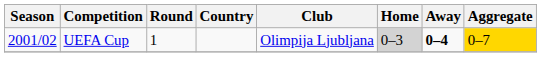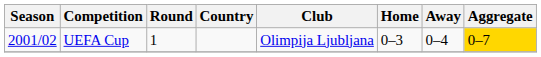(392, 39) lightgrey background -> (392, 39) no background
(437, 39) bold -> (437, 39) normal
